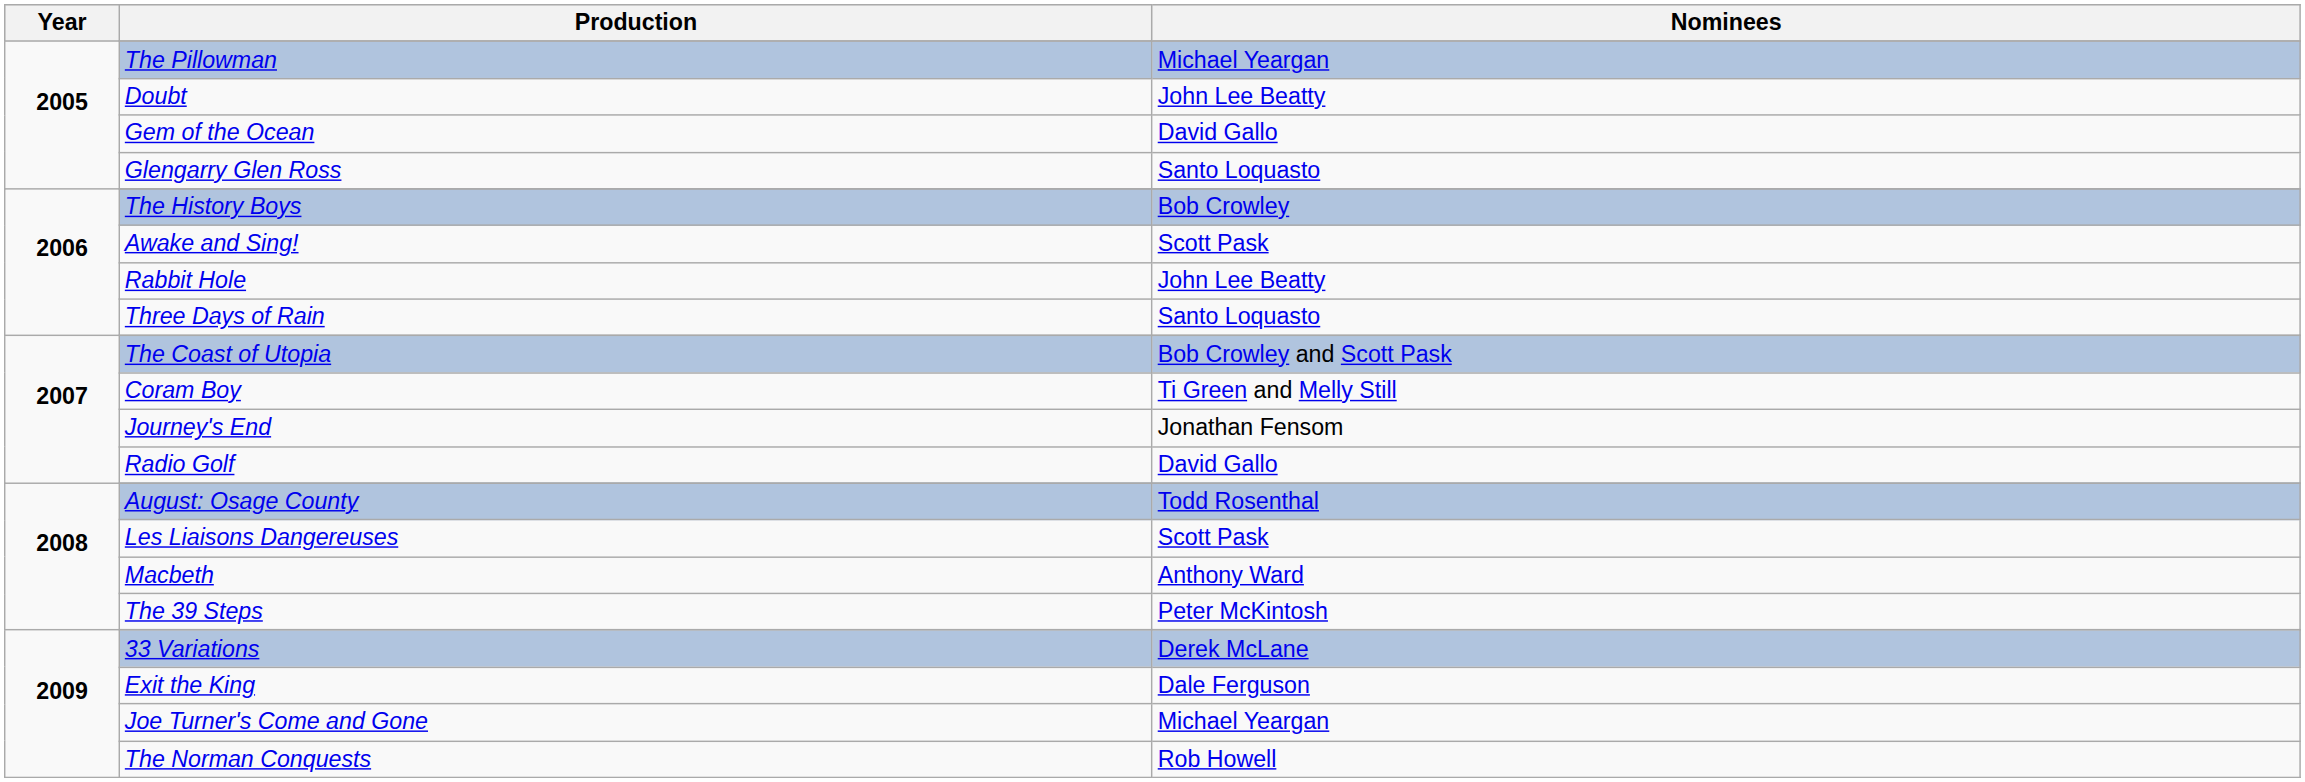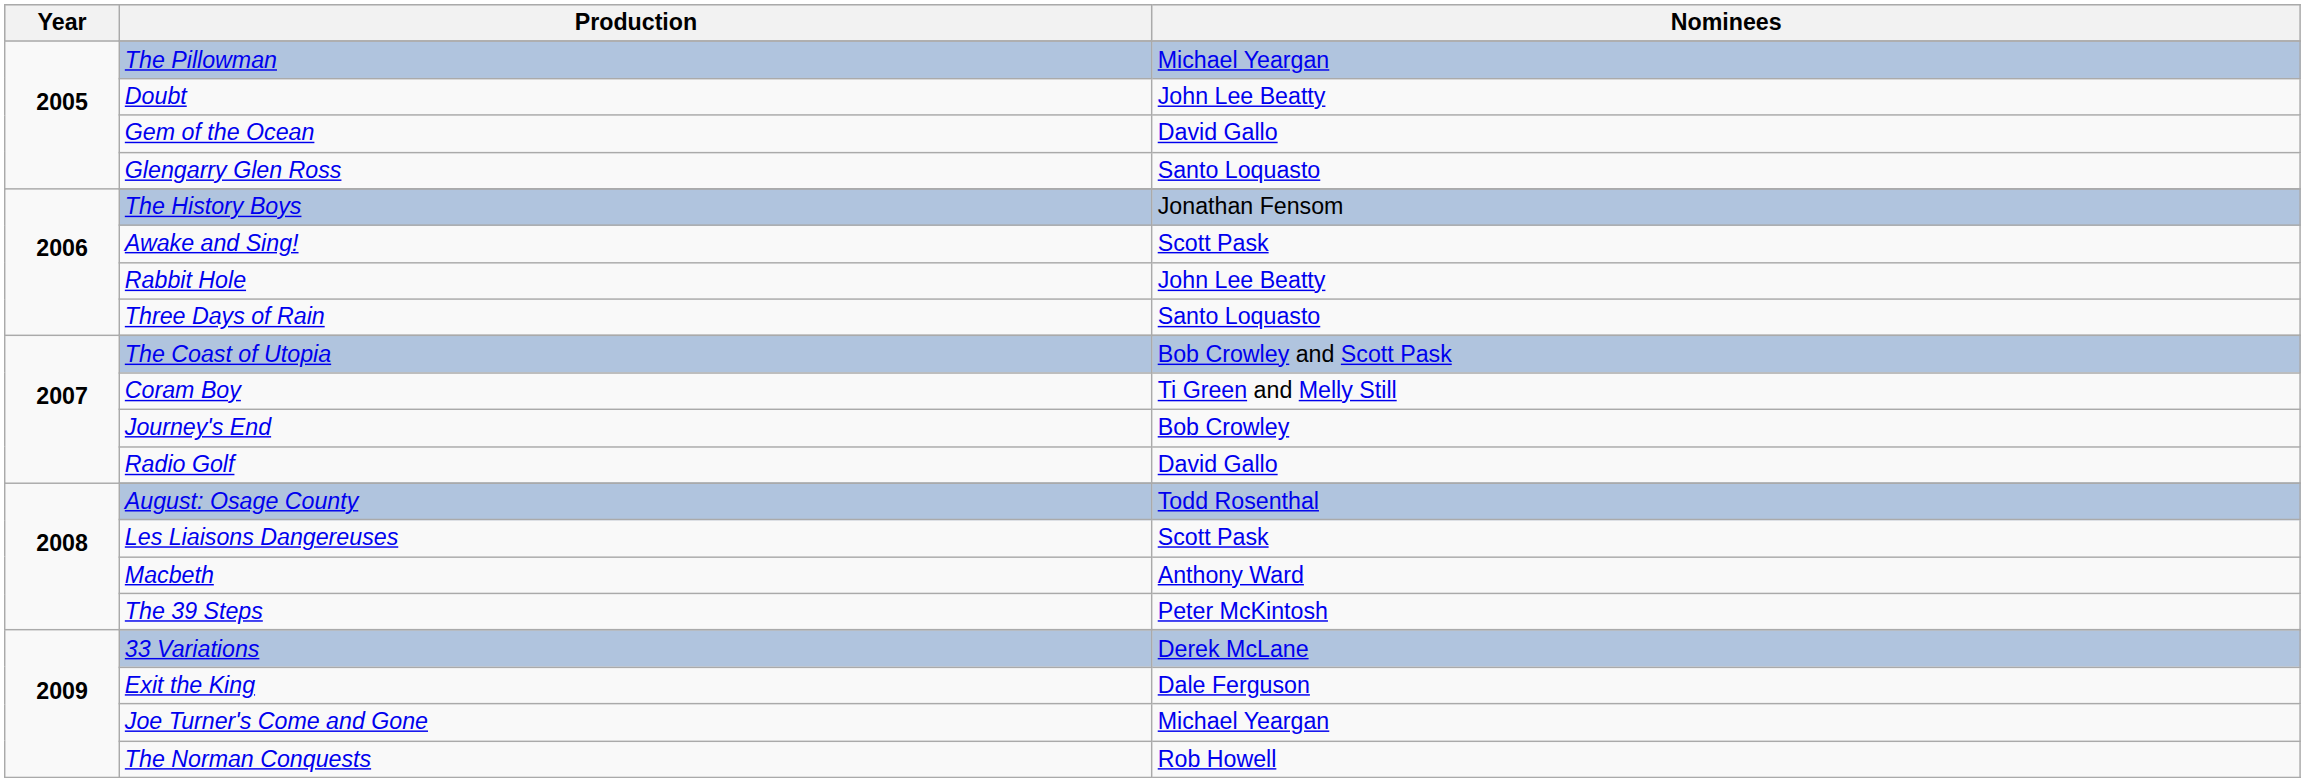(1223, 206) Bob Crowley -> (1251, 206) Jonathan Fensom
(1251, 427) Jonathan Fensom -> (1223, 427) Bob Crowley
